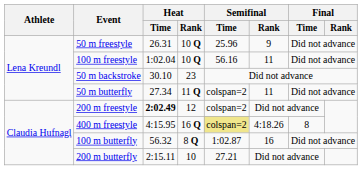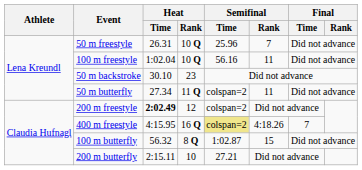(269, 44) 9 -> (269, 44) 7
(307, 125) 8 -> (307, 125) 7
(269, 141) 16 -> (269, 141) 15
